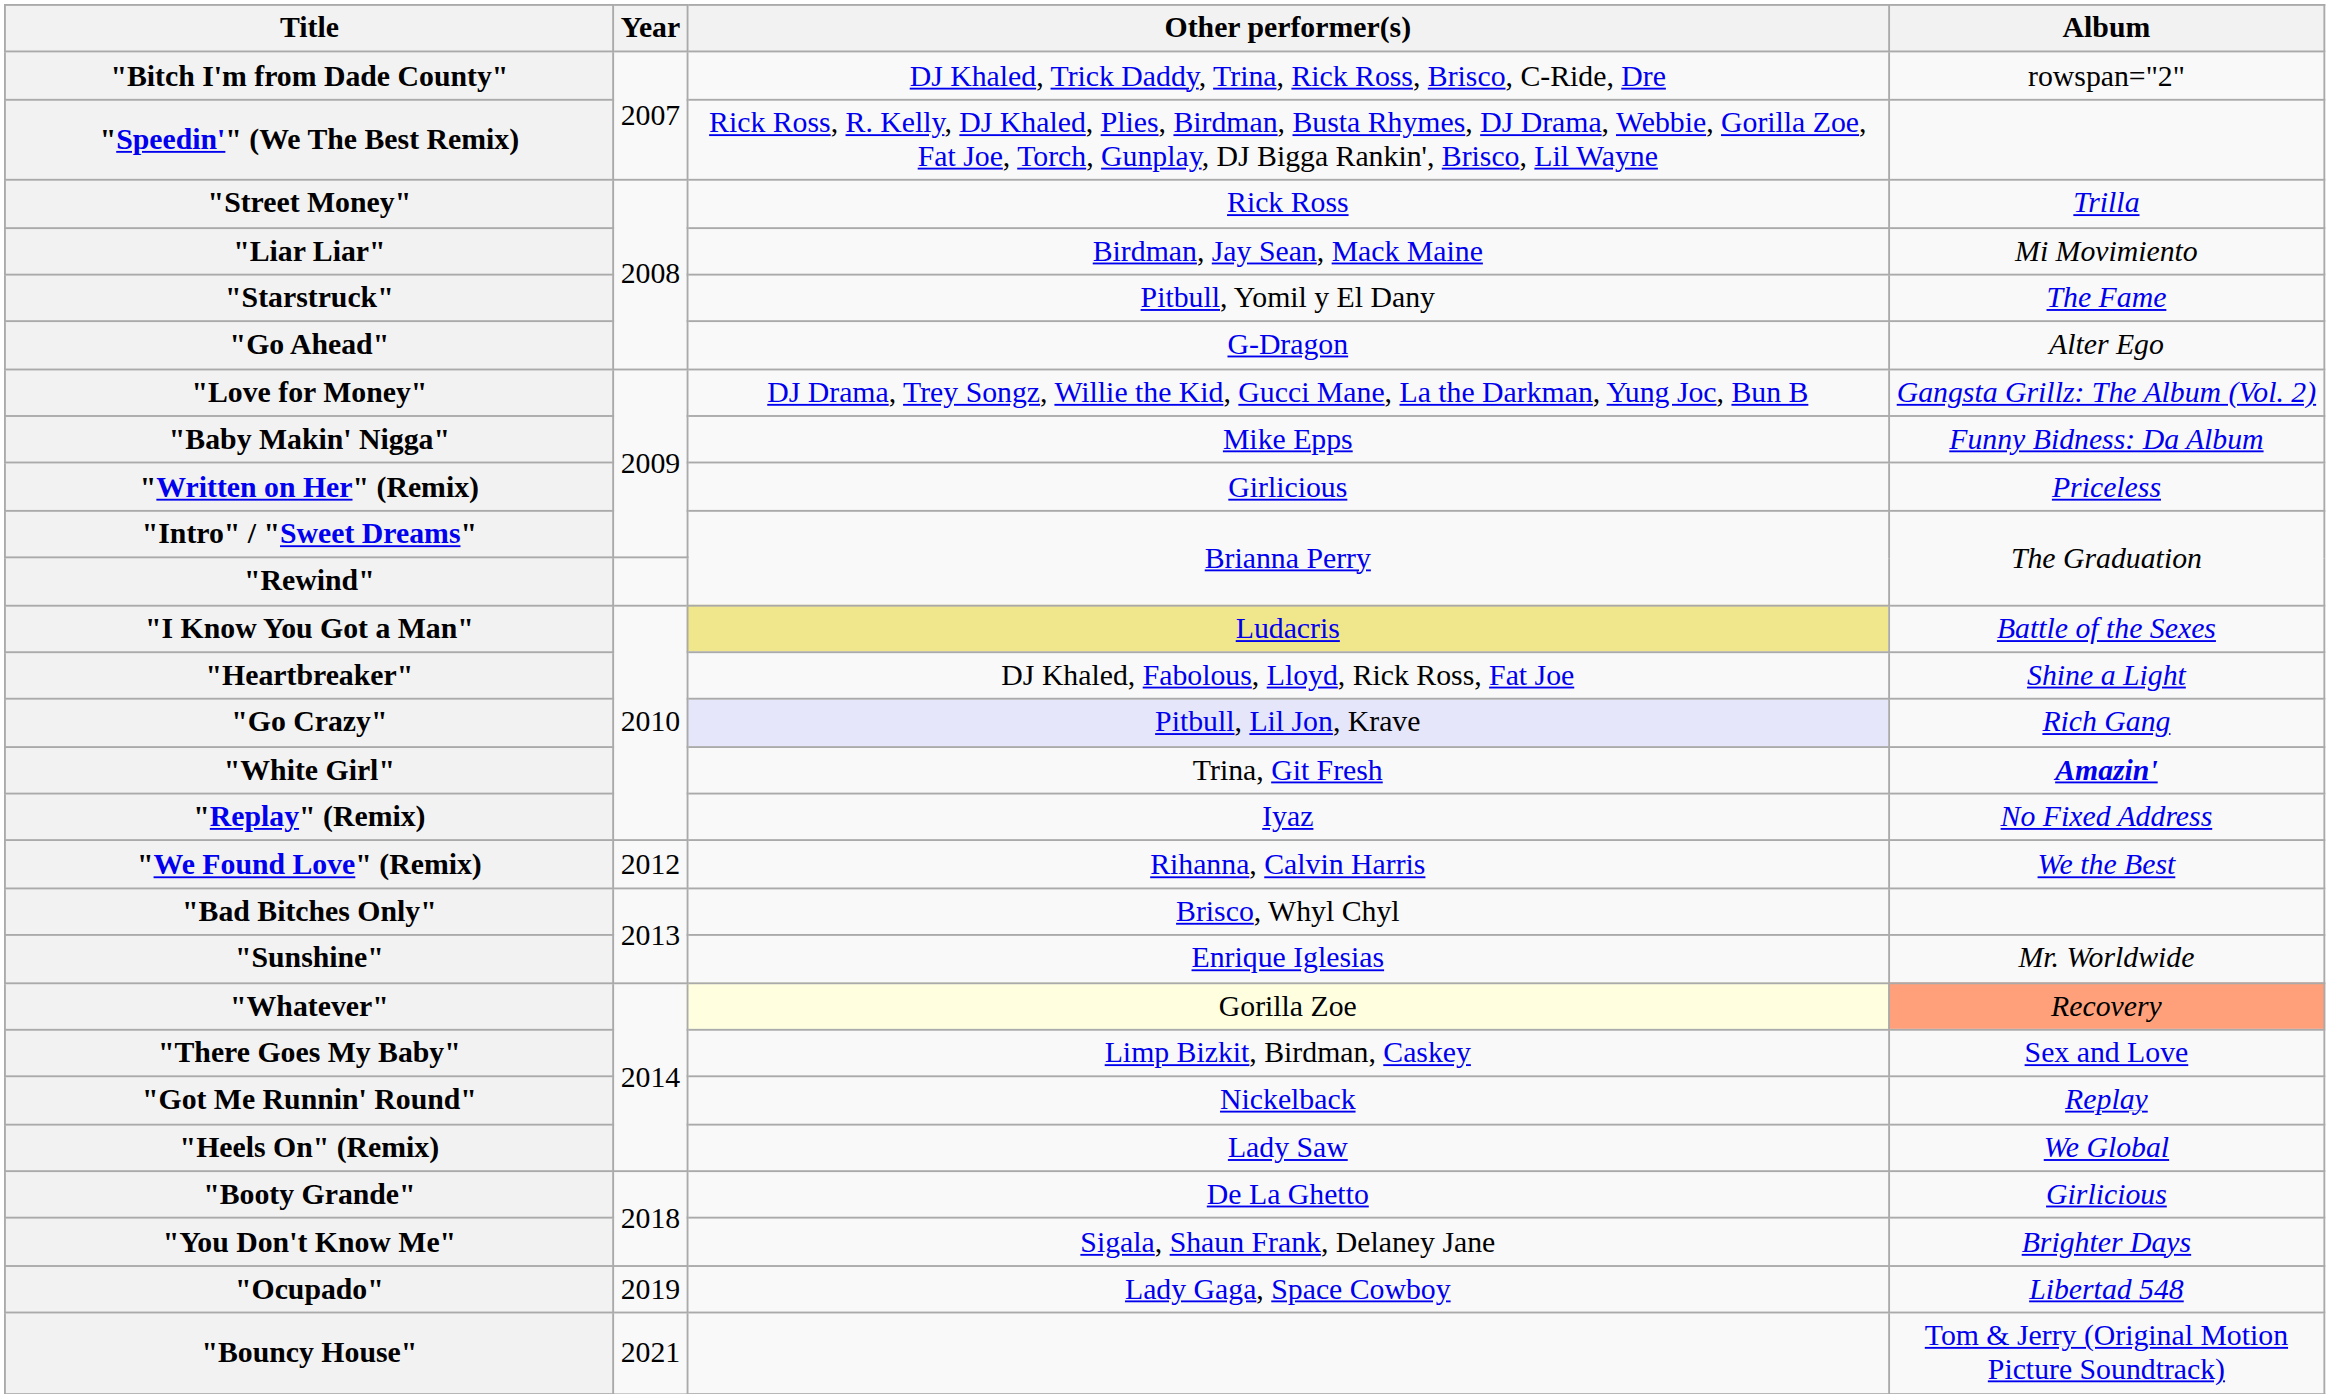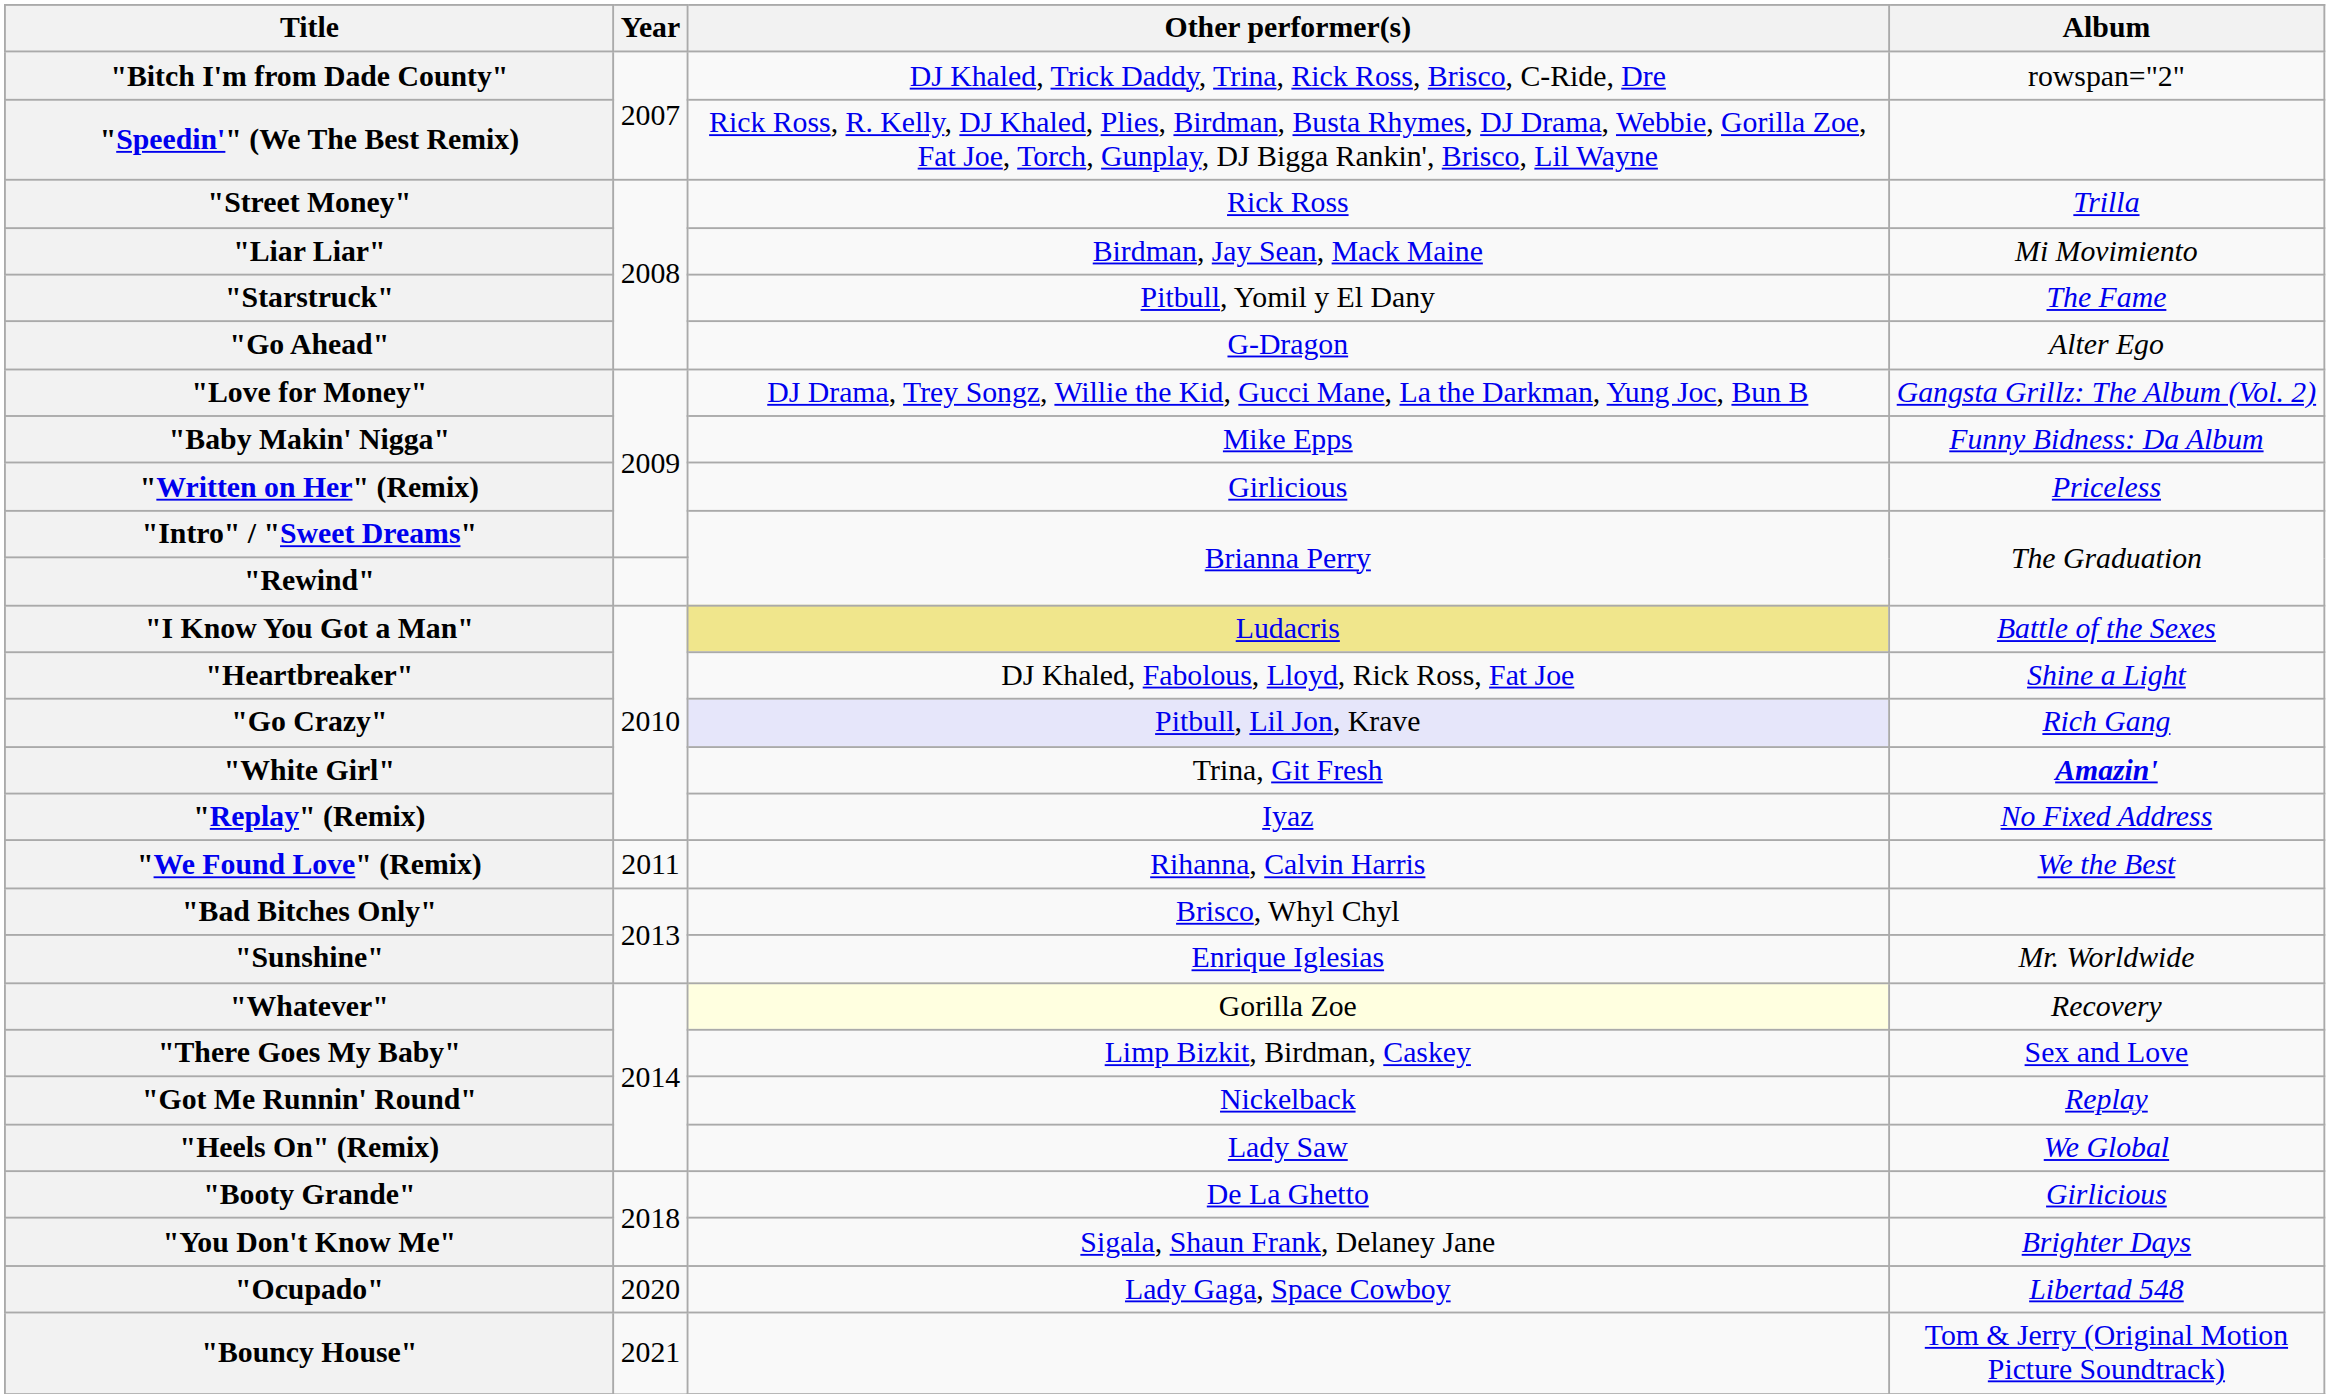(650, 863) 2012 -> (650, 863) 2011
(2106, 1005) lightsalmon background -> (2106, 1005) no background
(650, 1288) 2019 -> (650, 1288) 2020
